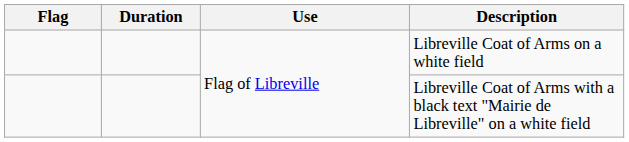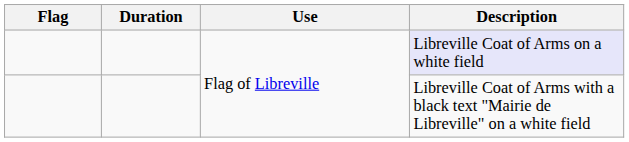(507, 52) no background -> (507, 52) lavender background
